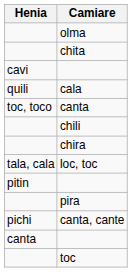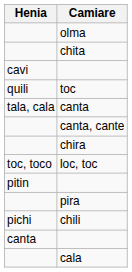(71, 88) cala -> (68, 88) toc
(29, 107) toc, toco -> (31, 107) tala, cala
(70, 126) chili -> (92, 126) canta, cante
(31, 164) tala, cala -> (29, 164) toc, toco
(92, 220) canta, cante -> (70, 220) chili
(68, 257) toc -> (71, 257) cala
